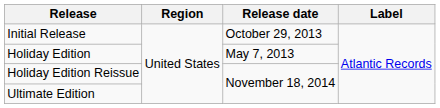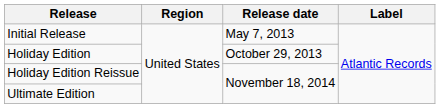(274, 34) October 29, 2013 -> (260, 34) May 7, 2013
(260, 53) May 7, 2013 -> (274, 53) October 29, 2013
